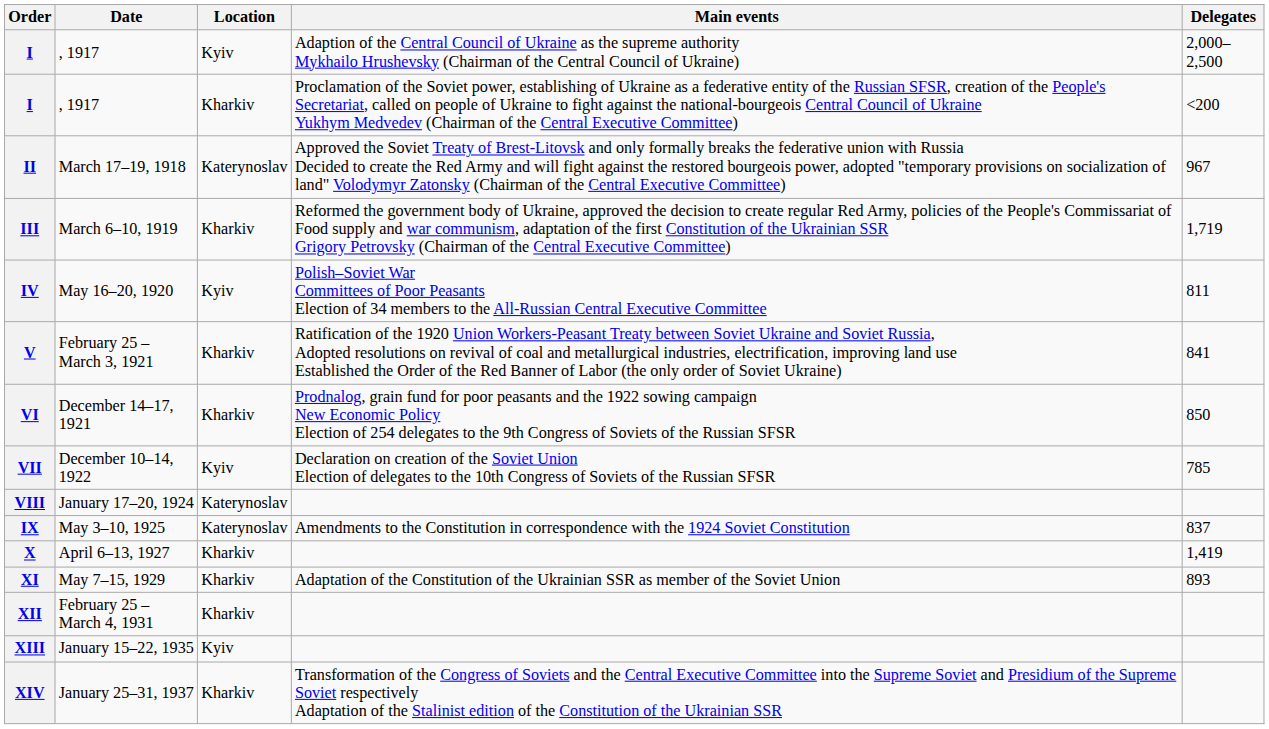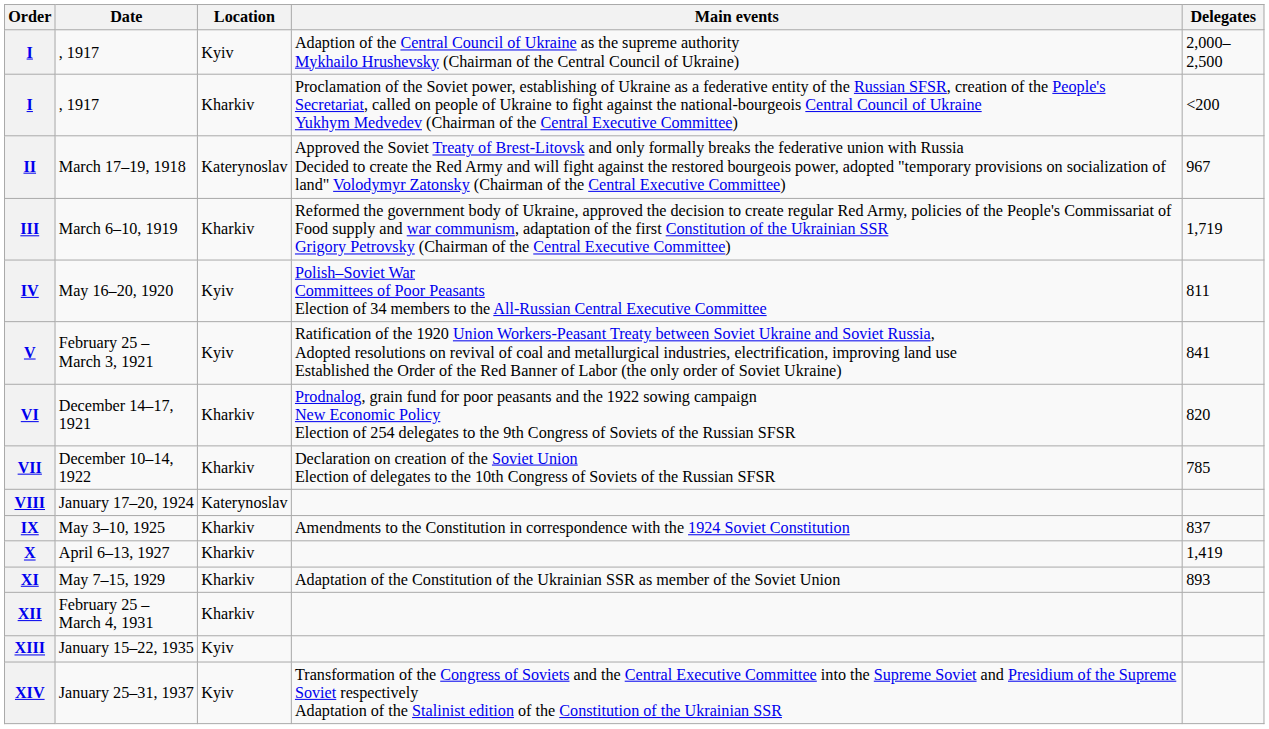(228, 352) Kharkiv -> (217, 352) Kyiv
(1198, 414) 850 -> (1198, 414) 820
(217, 467) Kyiv -> (228, 467) Kharkiv
(244, 528) Katerynoslav -> (228, 528) Kharkiv
(228, 692) Kharkiv -> (217, 692) Kyiv
